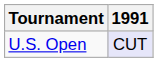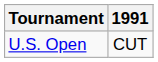(130, 44) lavender background -> (130, 44) no background
